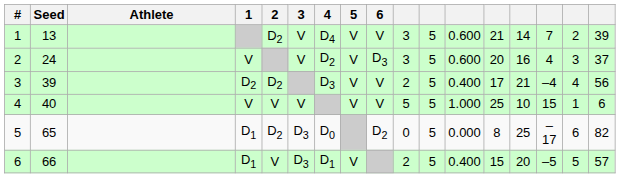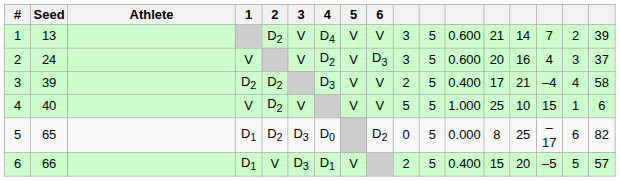(602, 82) 56 -> (602, 82) 58
(275, 104) V -> (275, 106) D2
